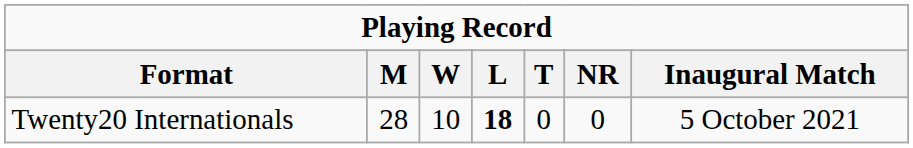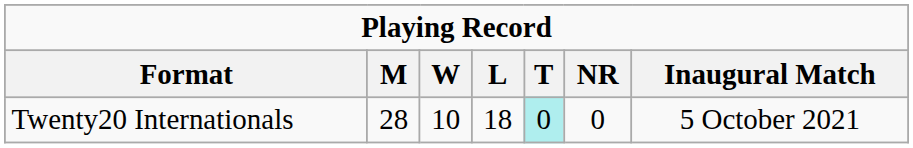(498, 119) bold -> (498, 119) normal
(544, 119) no background -> (544, 119) paleturquoise background
